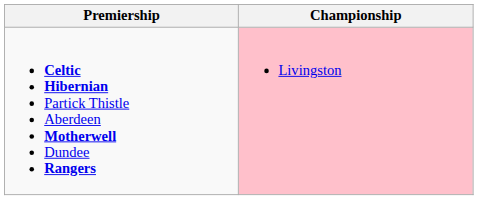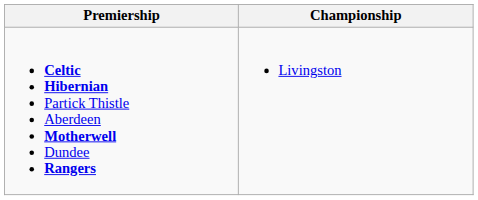(356, 70) pink background -> (356, 70) no background
